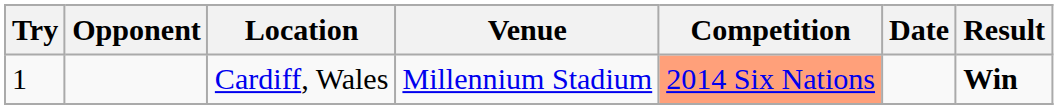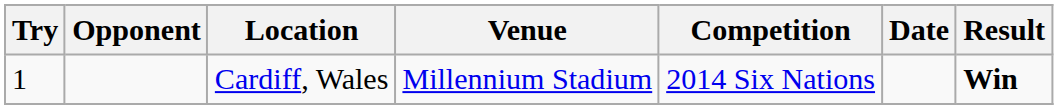(771, 79) lightsalmon background -> (771, 79) no background
